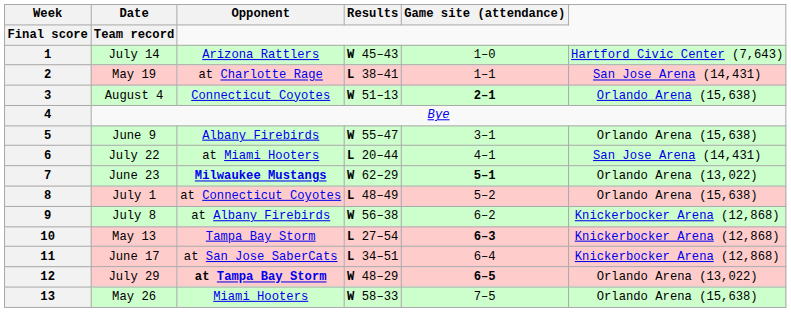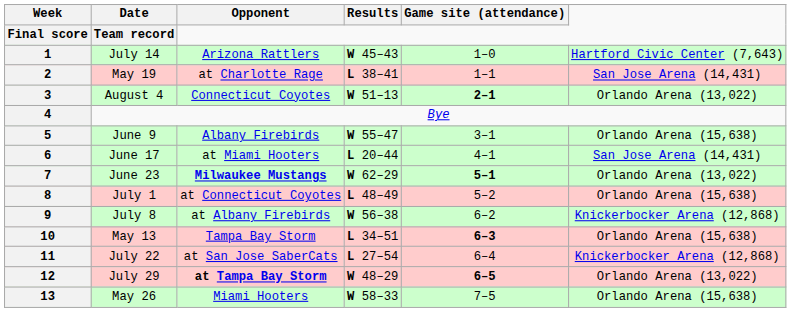(677, 95) Orlando Arena (15,638) -> (677, 95) Orlando Arena (13,022)
(134, 156) July 22 -> (134, 156) June 17
(373, 236) L 27–54 -> (373, 236) L 34–51
(677, 236) Knickerbocker Arena (12,868) -> (677, 236) Orlando Arena (15,638)
(134, 257) June 17 -> (134, 257) July 22
(373, 257) L 34–51 -> (373, 257) L 27–54
